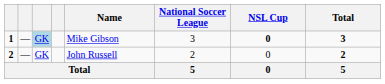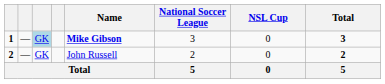(93, 39) normal -> (94, 39) bold
(268, 39) bold -> (268, 39) normal
